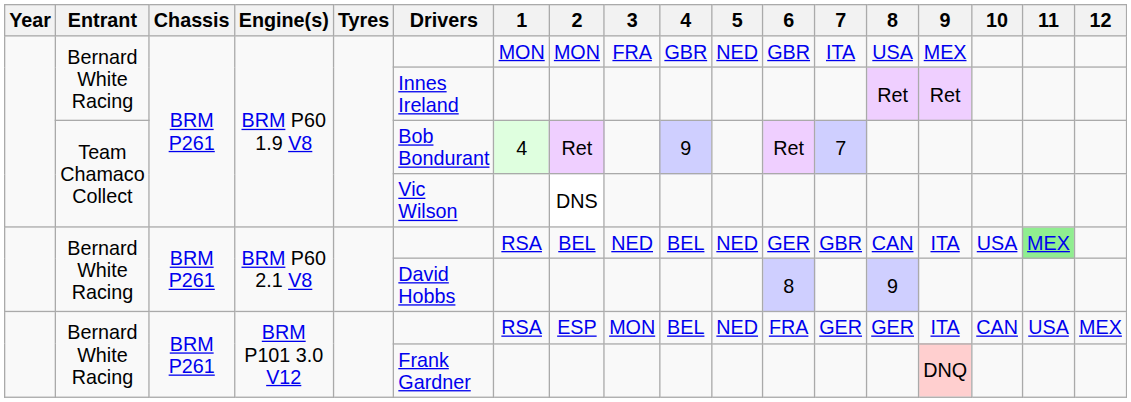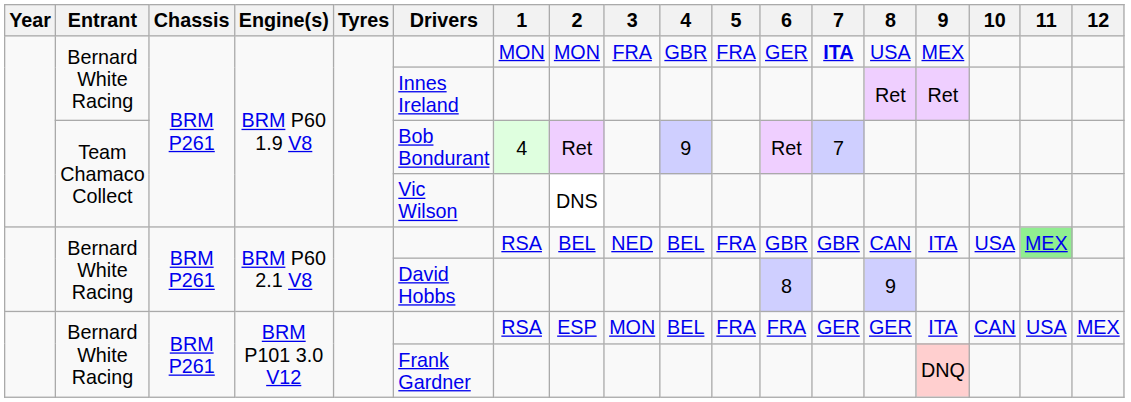(737, 52) NED -> (736, 52) FRA
(789, 52) GBR -> (786, 52) GER
(841, 52) normal -> (838, 52) bold
(737, 243) NED -> (736, 243) FRA
(789, 243) GER -> (786, 243) GBR
(737, 328) NED -> (736, 328) FRA
